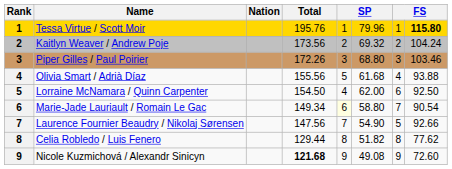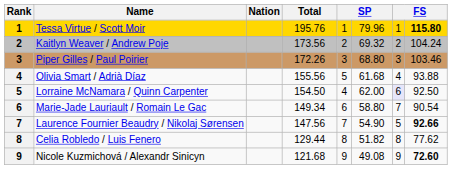(398, 92) no background -> (398, 92) lavender background
(344, 108) lightyellow background -> (344, 108) no background
(426, 124) normal -> (426, 124) bold
(310, 156) bold -> (310, 156) normal
(426, 156) normal -> (426, 156) bold
